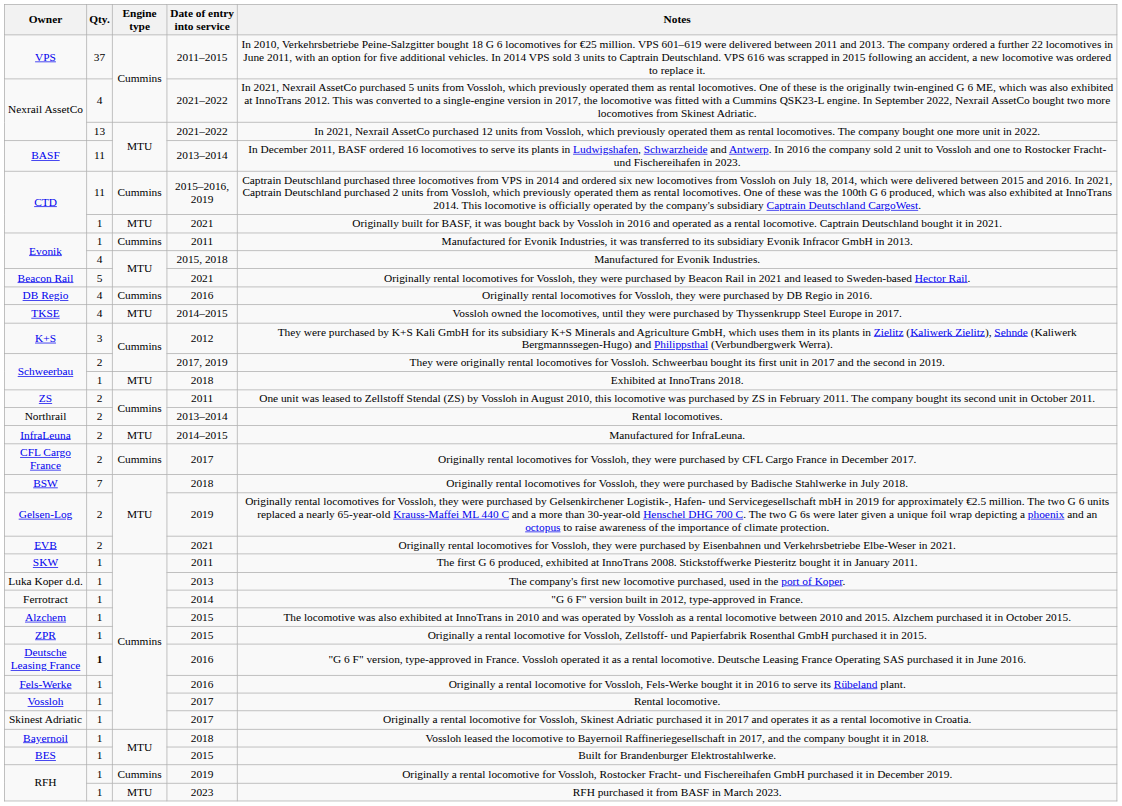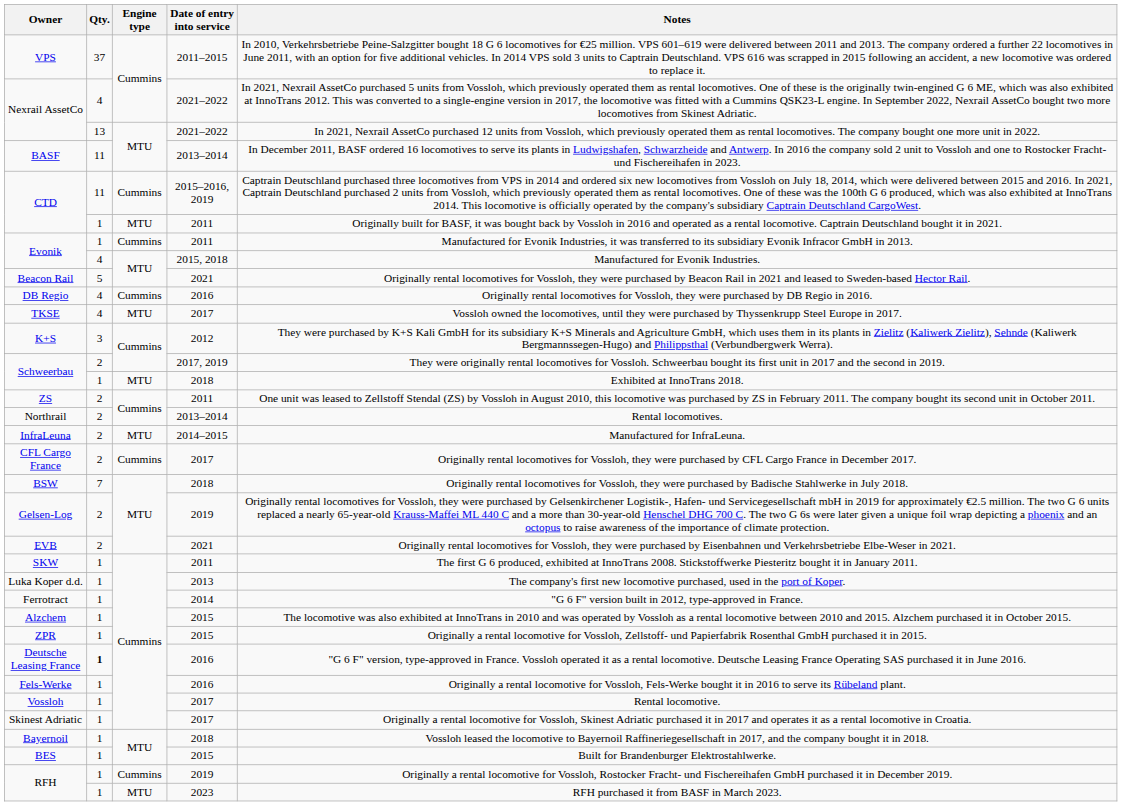(202, 223) 2021 -> (202, 223) 2011
(202, 313) 2014–2015 -> (202, 313) 2017
